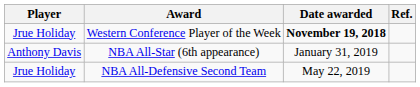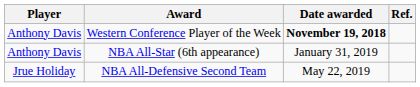(44, 33) Jrue Holiday -> (44, 33) Anthony Davis
